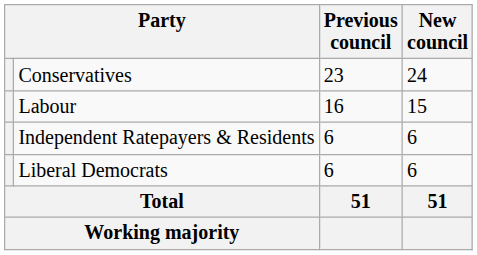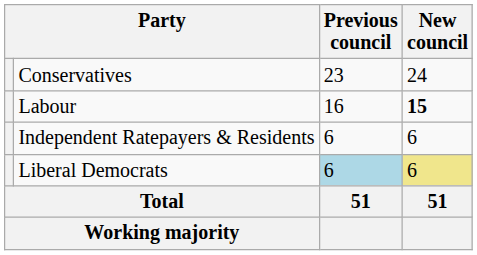(417, 106) normal -> (417, 106) bold
(329, 169) no background -> (329, 169) lightblue background
(412, 169) no background -> (412, 169) khaki background
